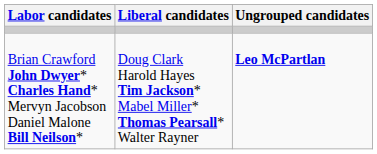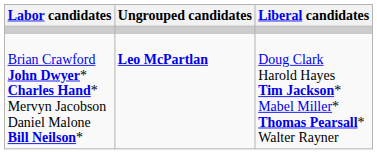columns swapped: (173, 15) <-> (302, 15)
